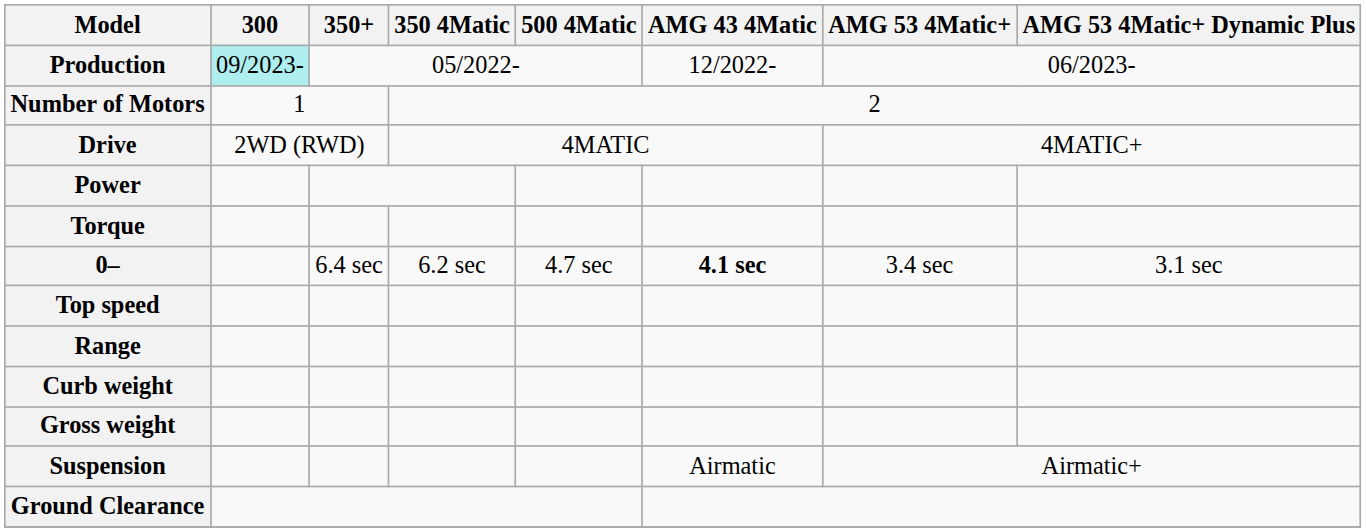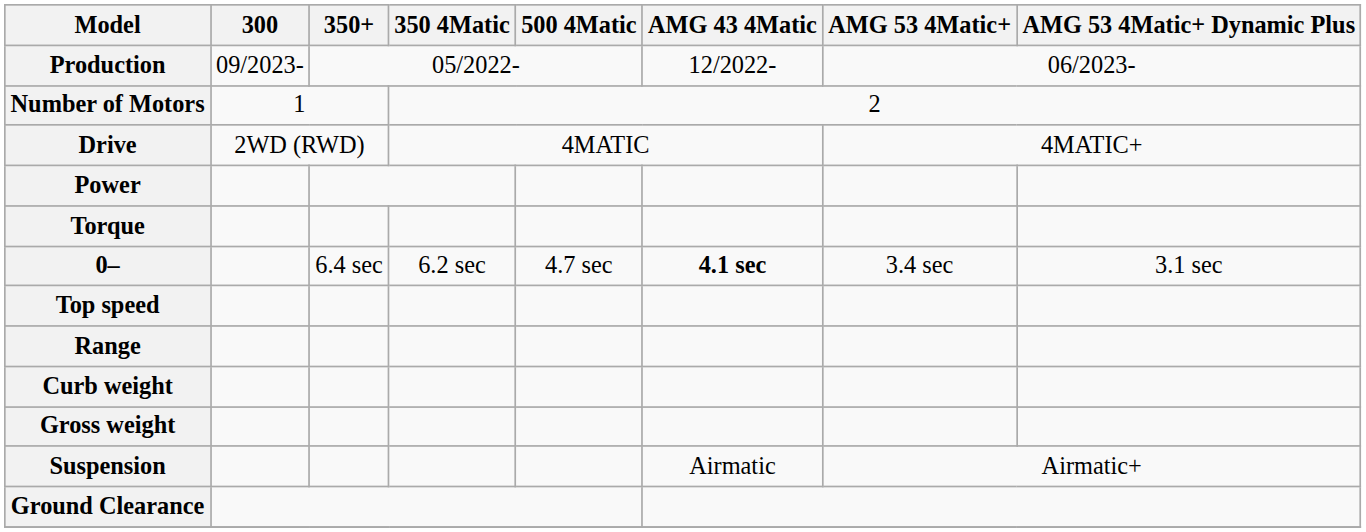(260, 65) paleturquoise background -> (260, 65) no background
